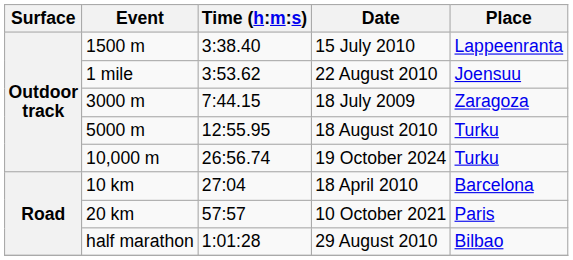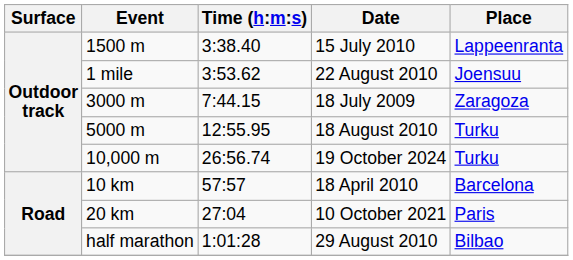(224, 185) 27:04 -> (224, 185) 57:57
(224, 213) 57:57 -> (224, 213) 27:04
